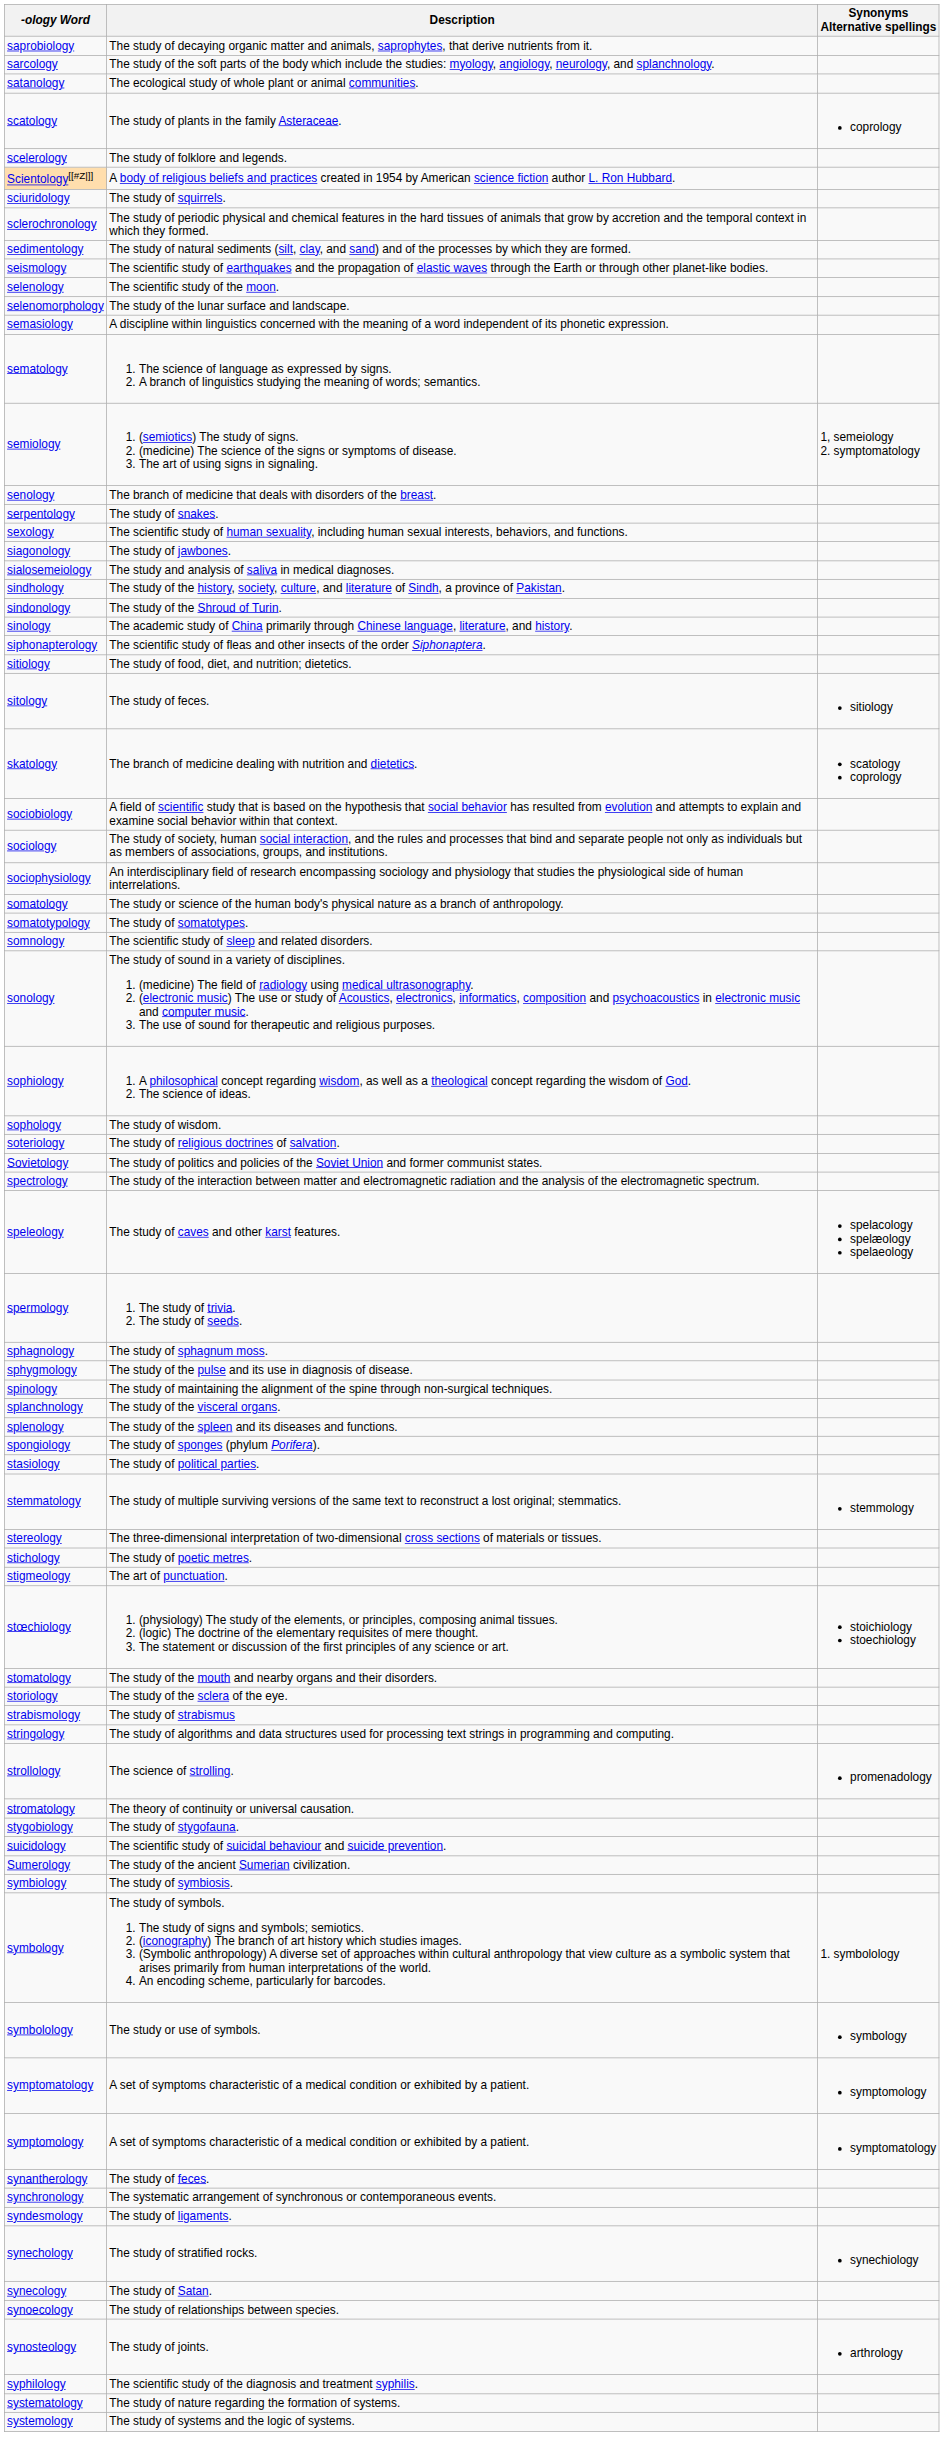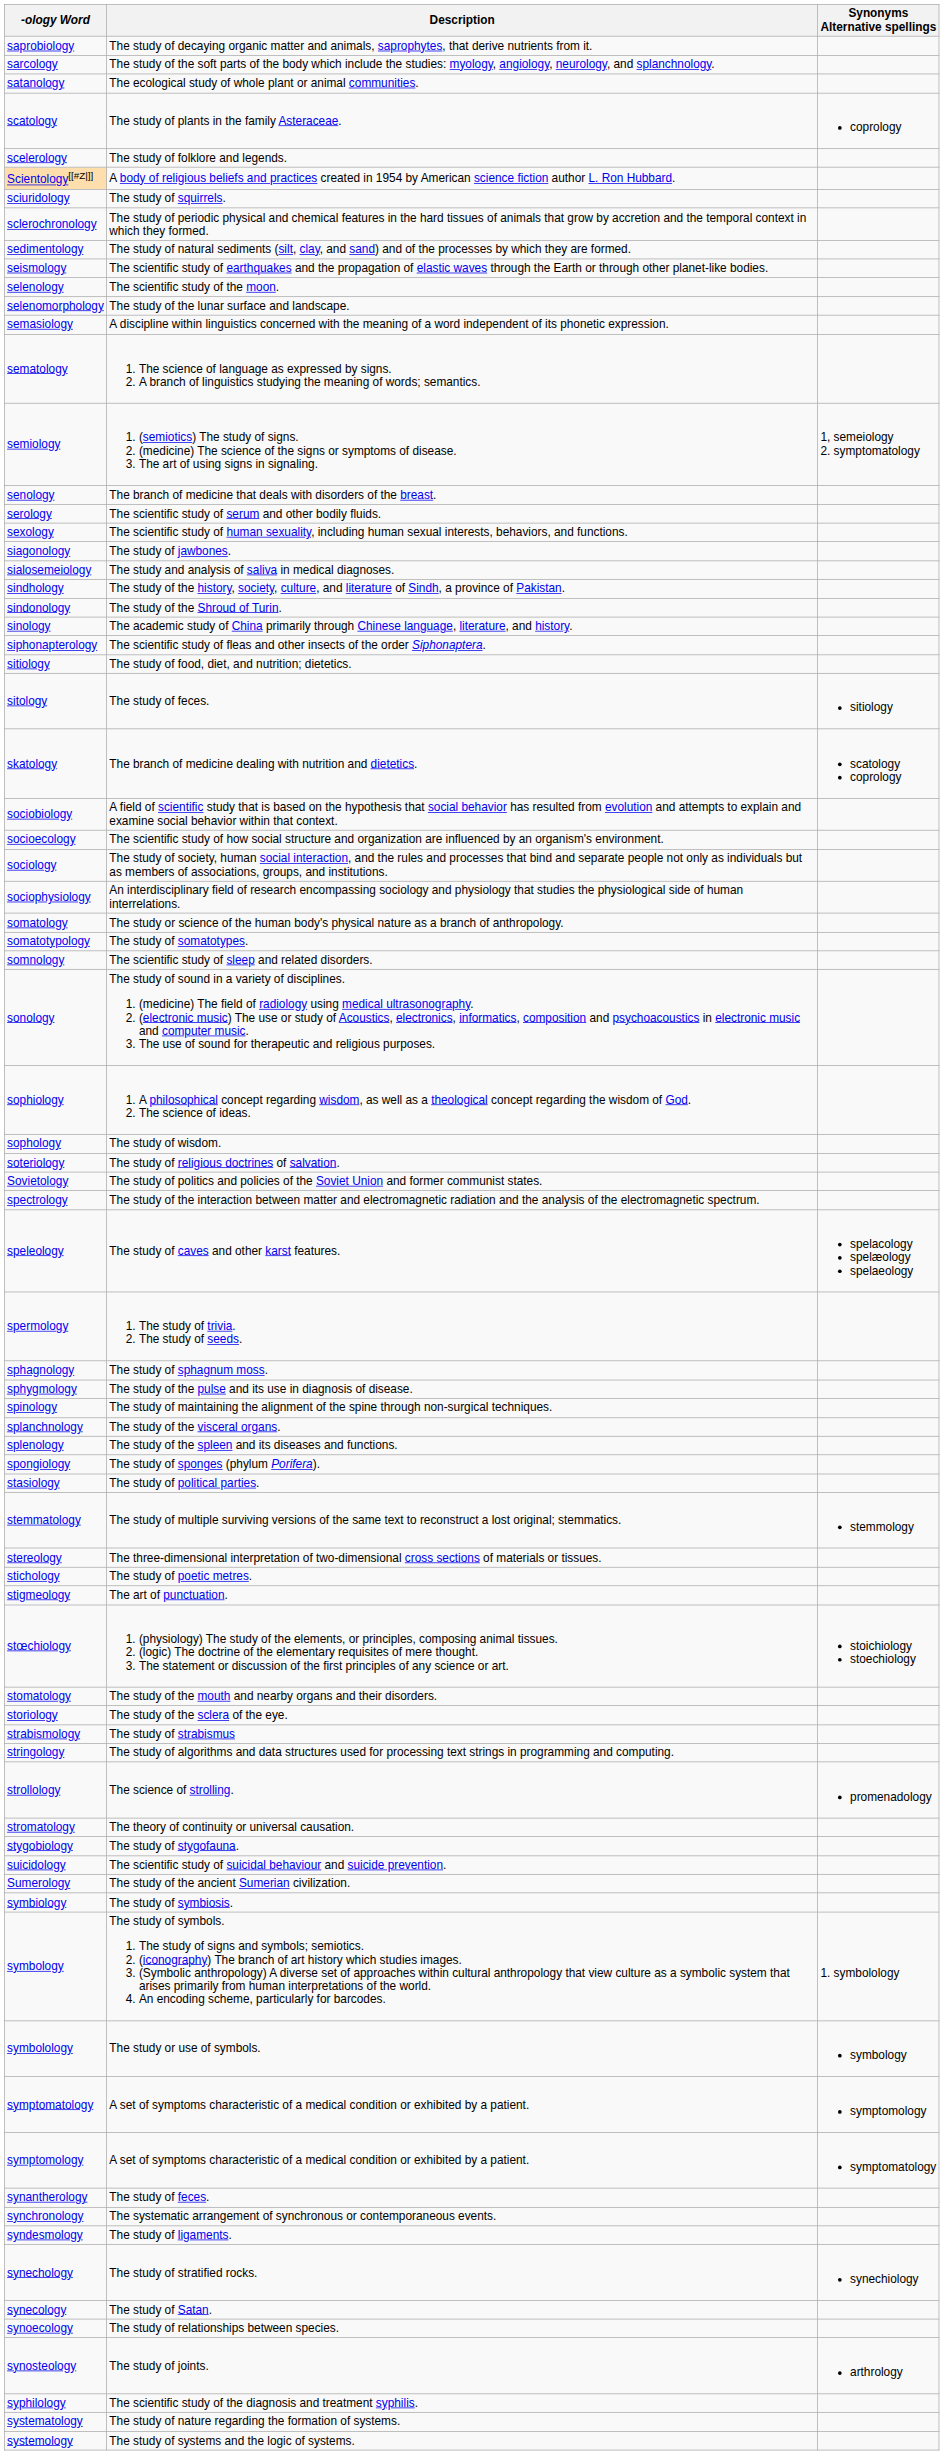+ row: (29, 513)
- row: (41, 513)
+ row: (41, 839)
